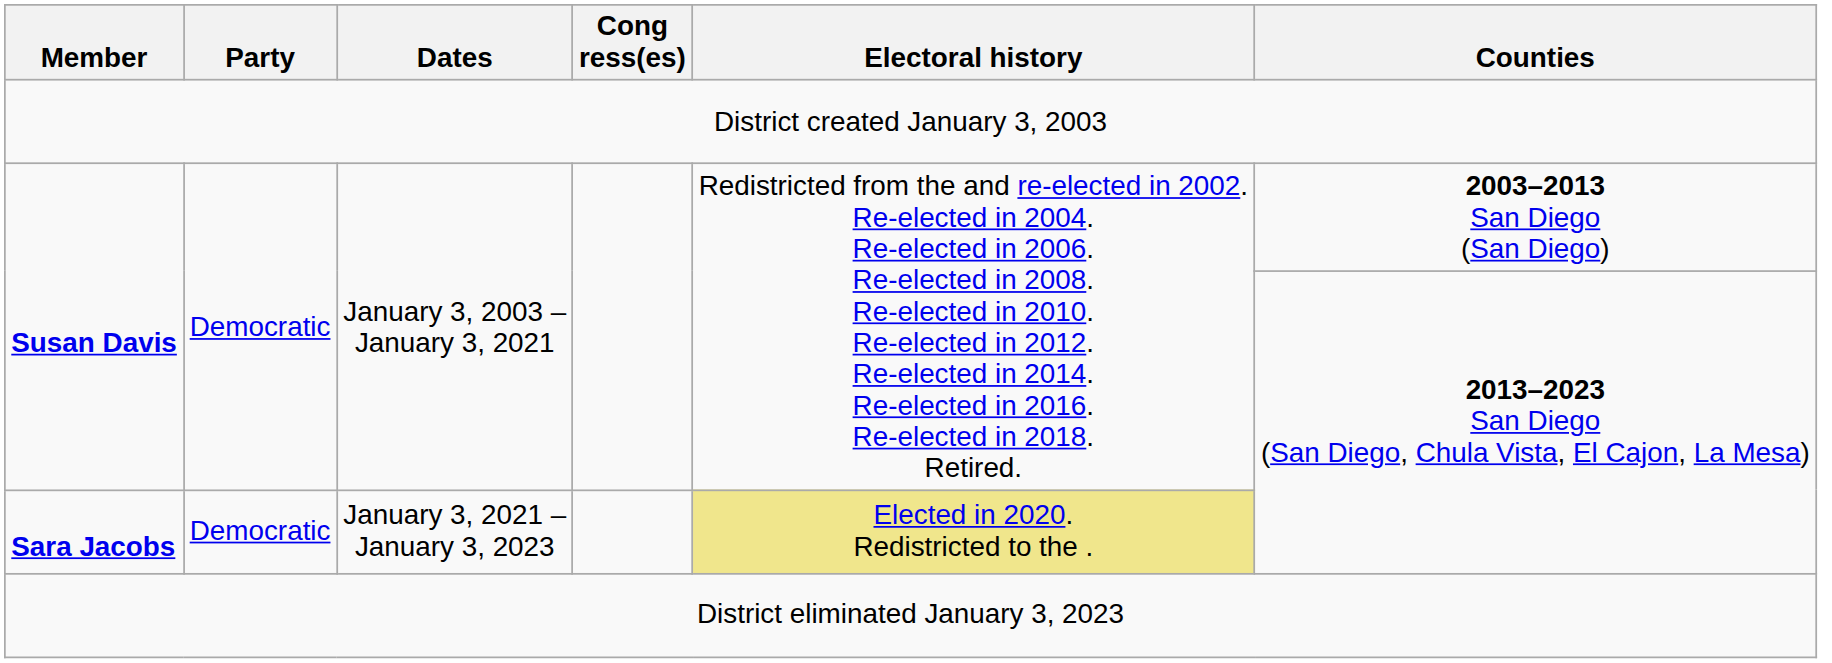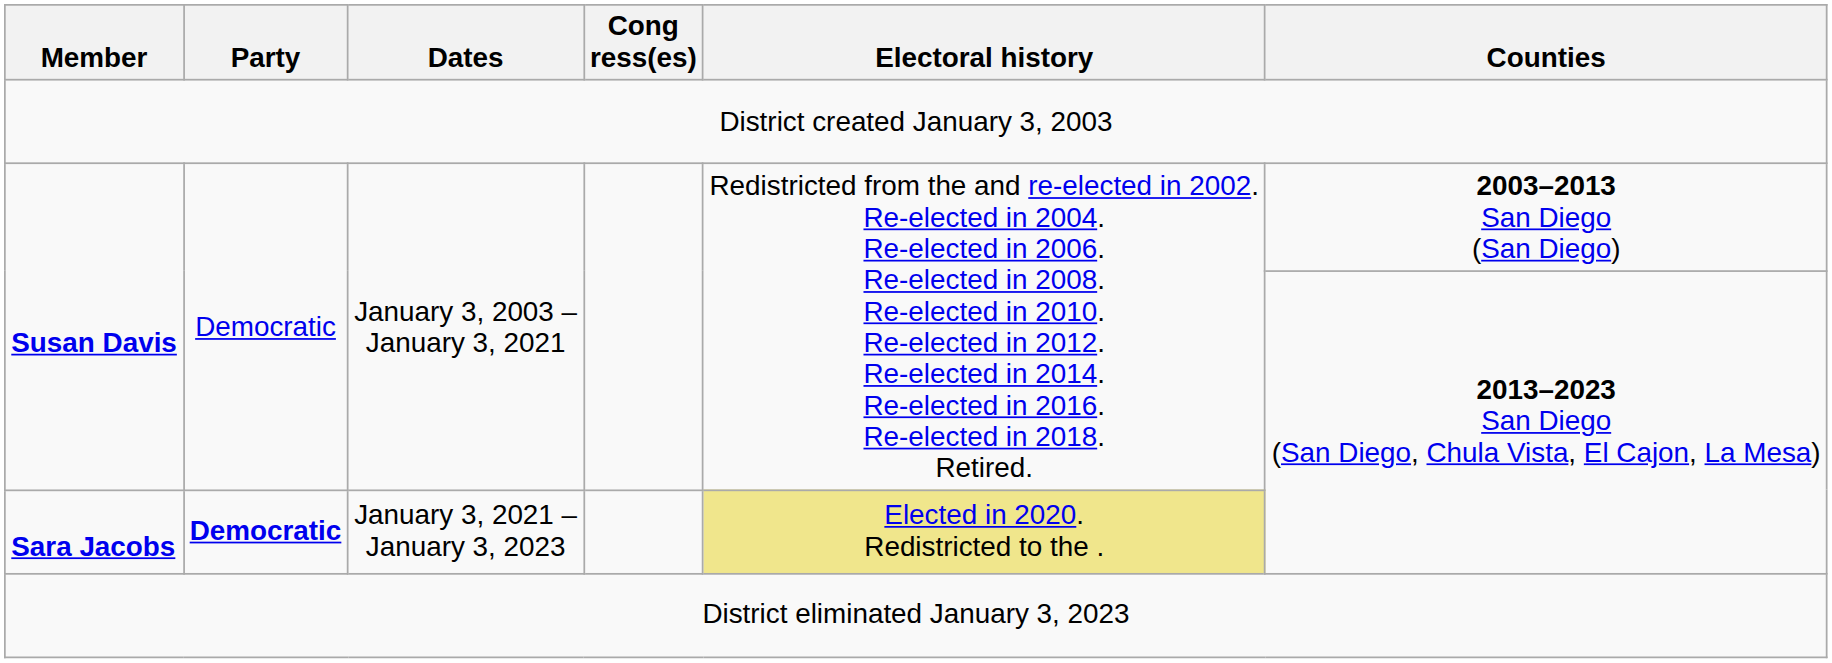(260, 531) normal -> (266, 531) bold
